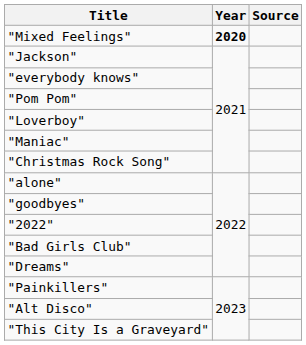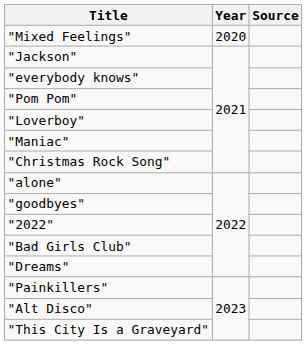(231, 36) bold -> (231, 36) normal
